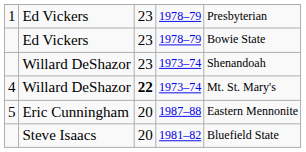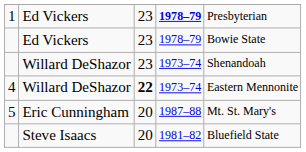(180, 16) normal -> (180, 16) bold
(241, 87) Mt. St. Mary's -> (253, 87) Eastern Mennonite
(253, 111) Eastern Mennonite -> (241, 111) Mt. St. Mary's
